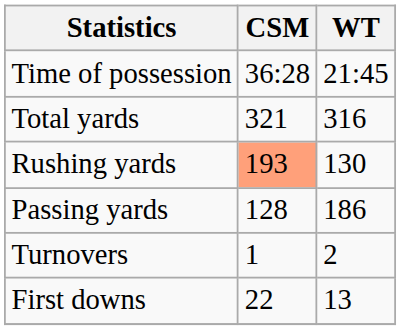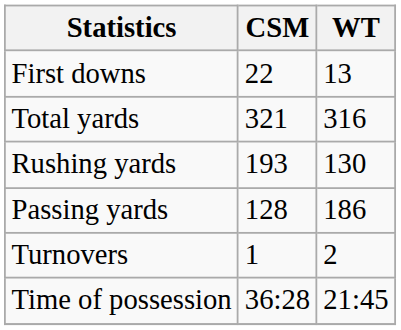rows swapped: (79, 300) <-> (122, 73)
(266, 164) lightsalmon background -> (266, 164) no background
